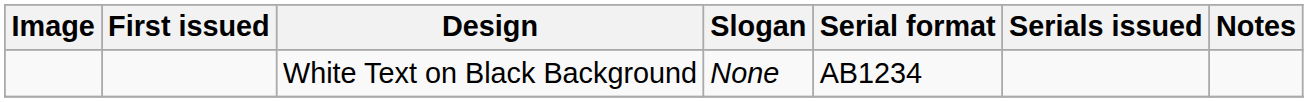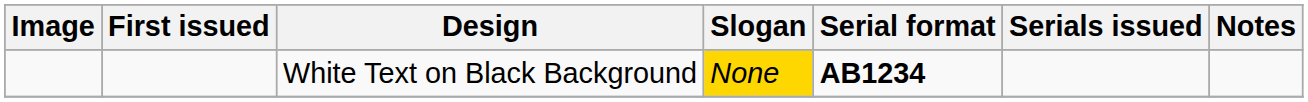(745, 73) no background -> (745, 73) gold background
(871, 73) normal -> (872, 73) bold
